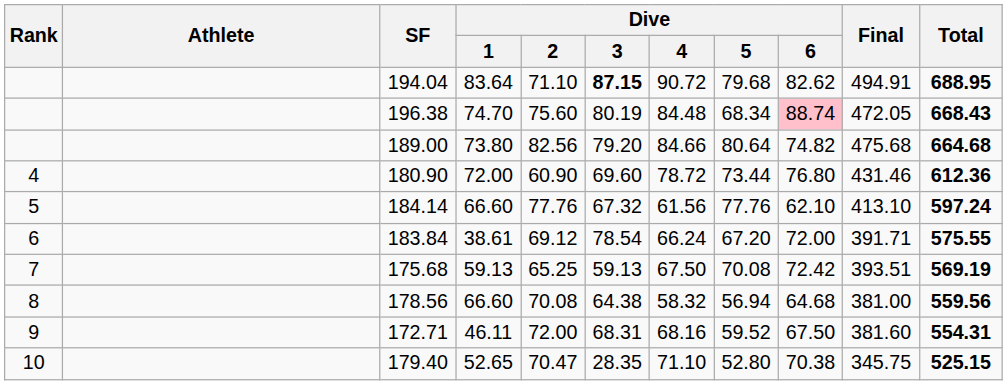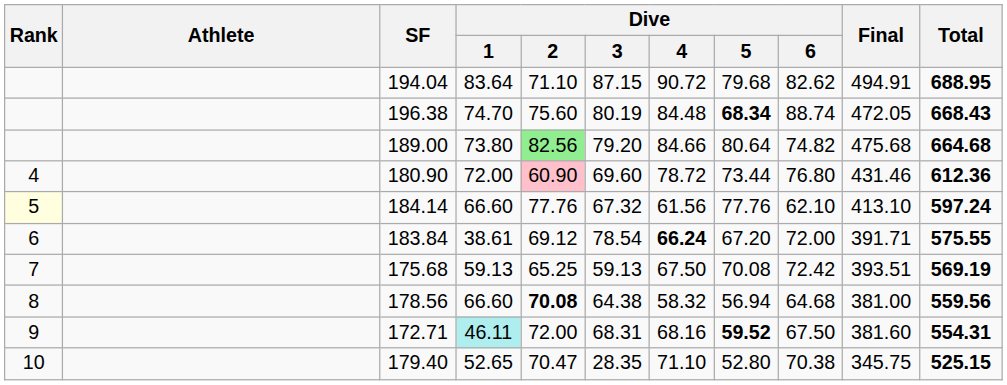(617, 82) bold -> (617, 82) normal
(746, 113) normal -> (746, 113) bold
(810, 113) pink background -> (810, 113) no background
(553, 144) no background -> (553, 144) lightgreen background
(553, 176) no background -> (553, 176) pink background
(34, 207) no background -> (34, 207) lightyellow background
(682, 238) normal -> (682, 238) bold
(553, 301) normal -> (553, 301) bold
(488, 332) no background -> (488, 332) paleturquoise background
(746, 332) normal -> (746, 332) bold
